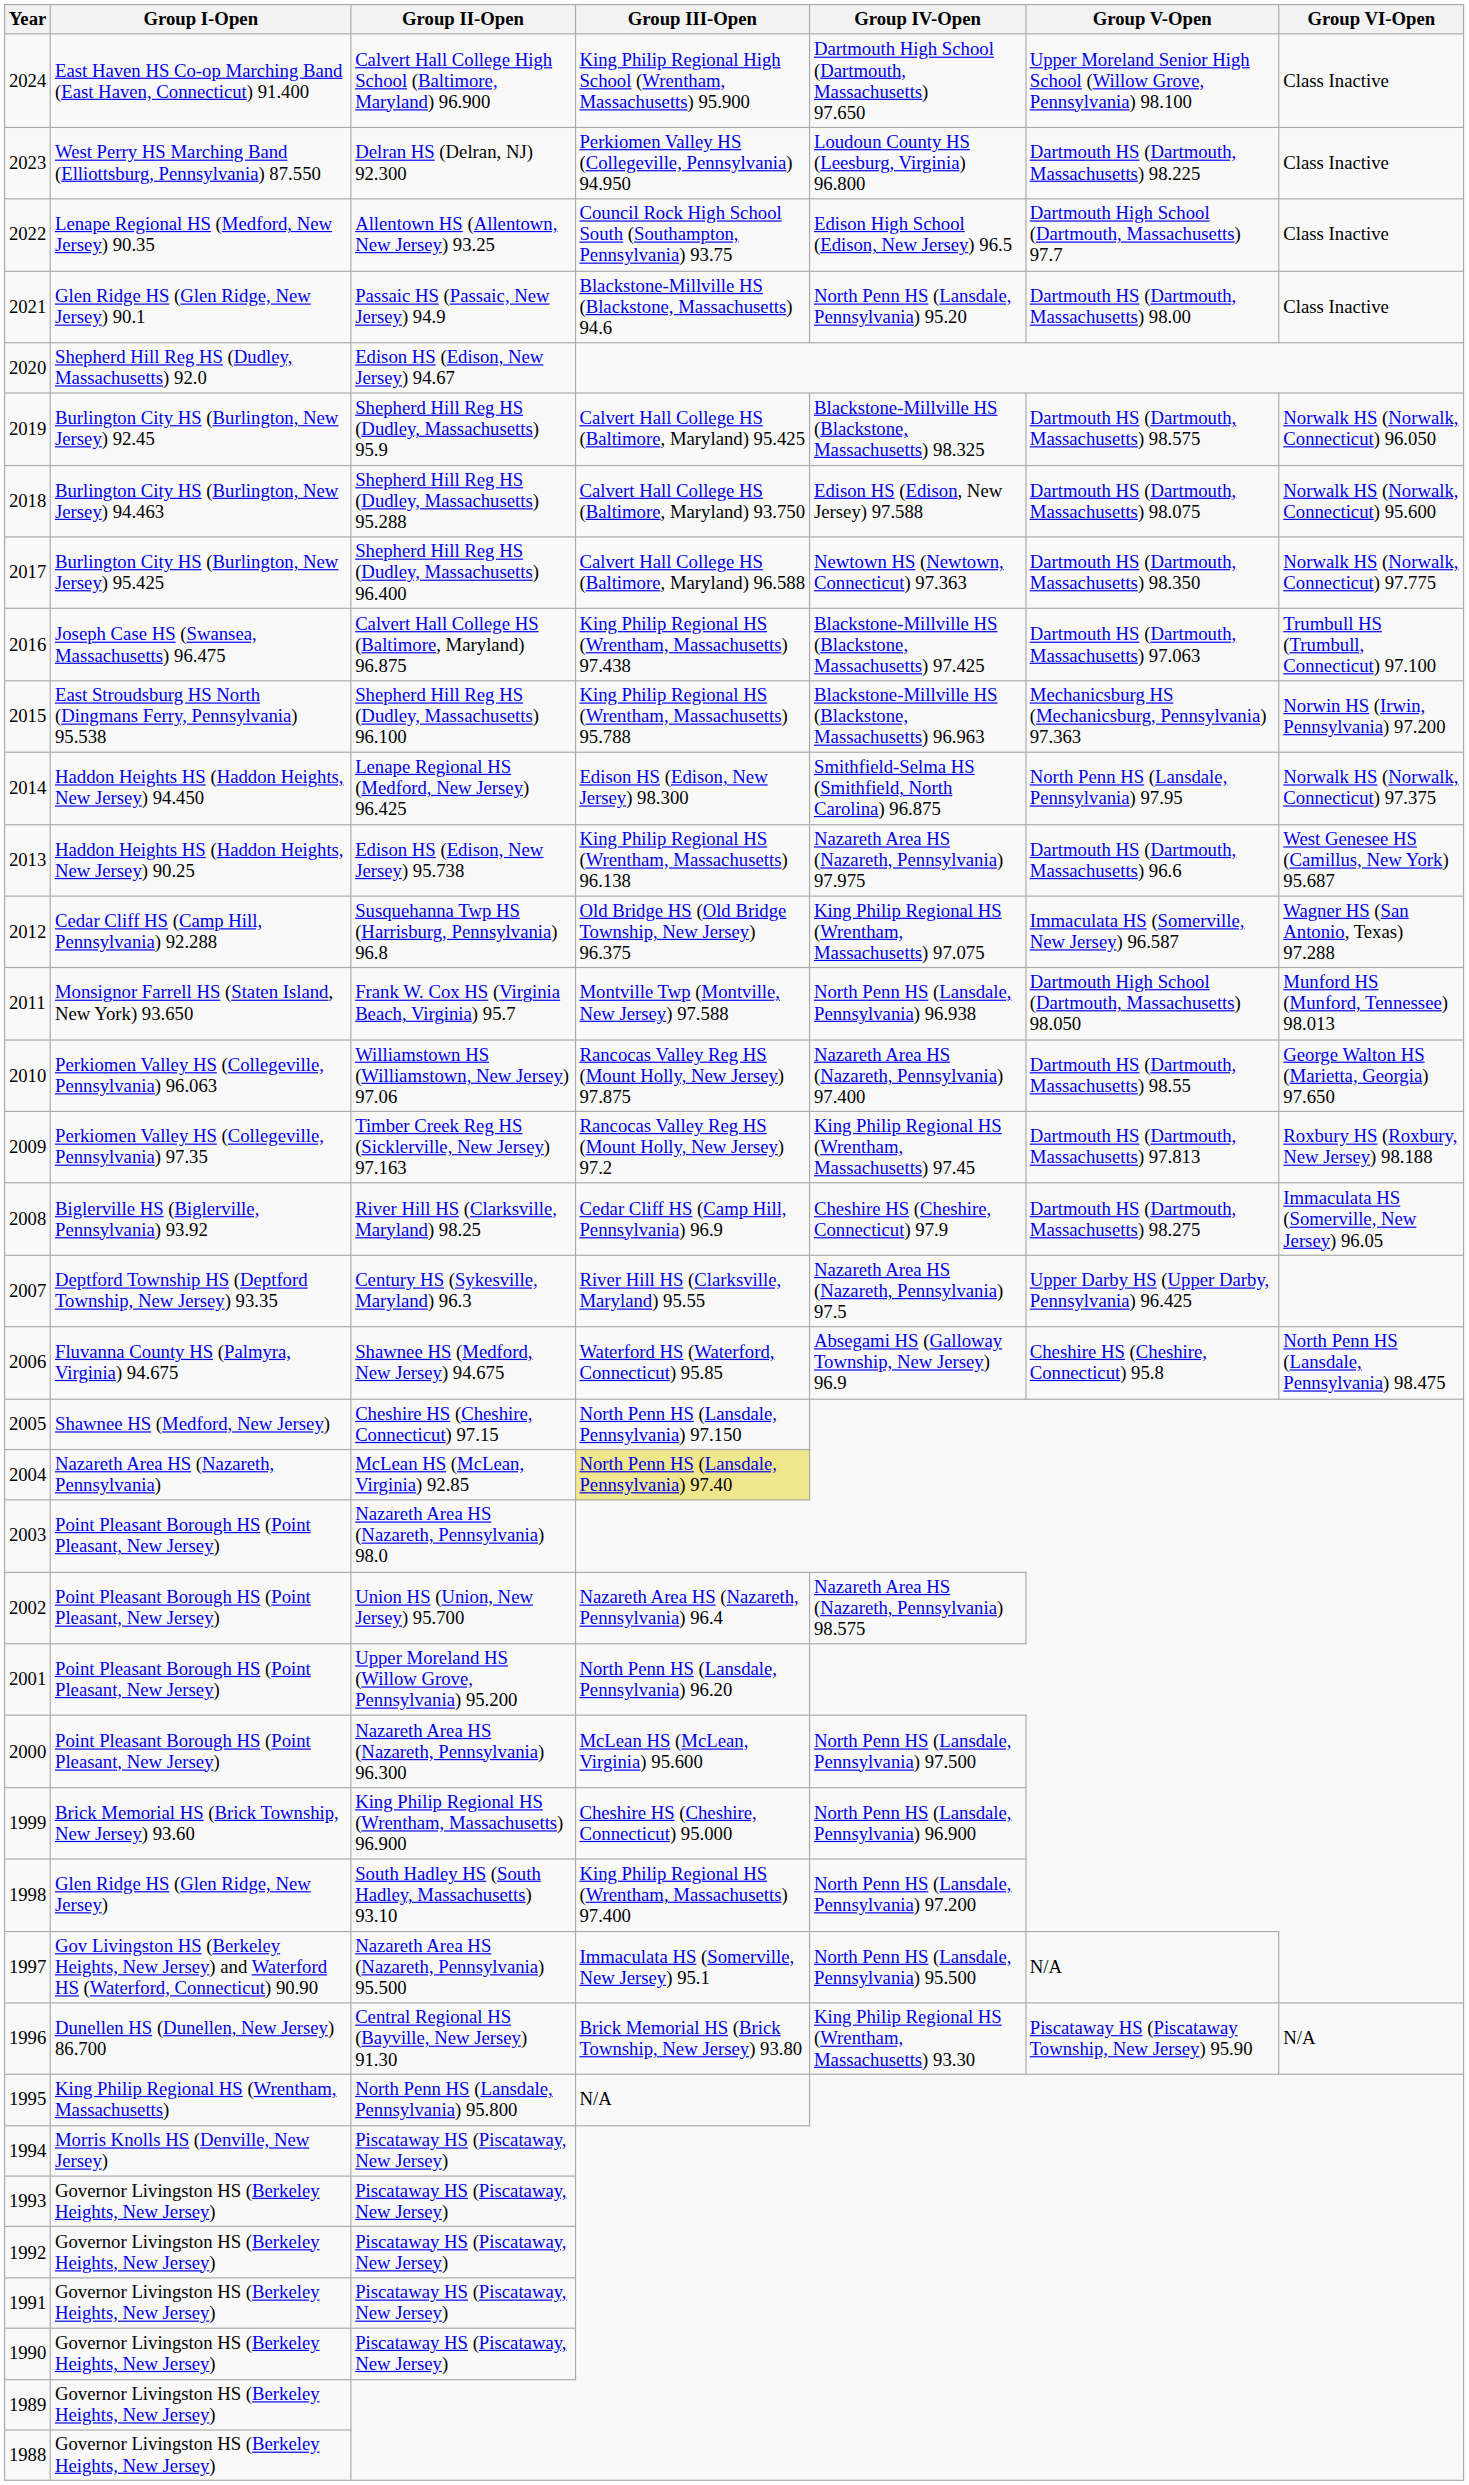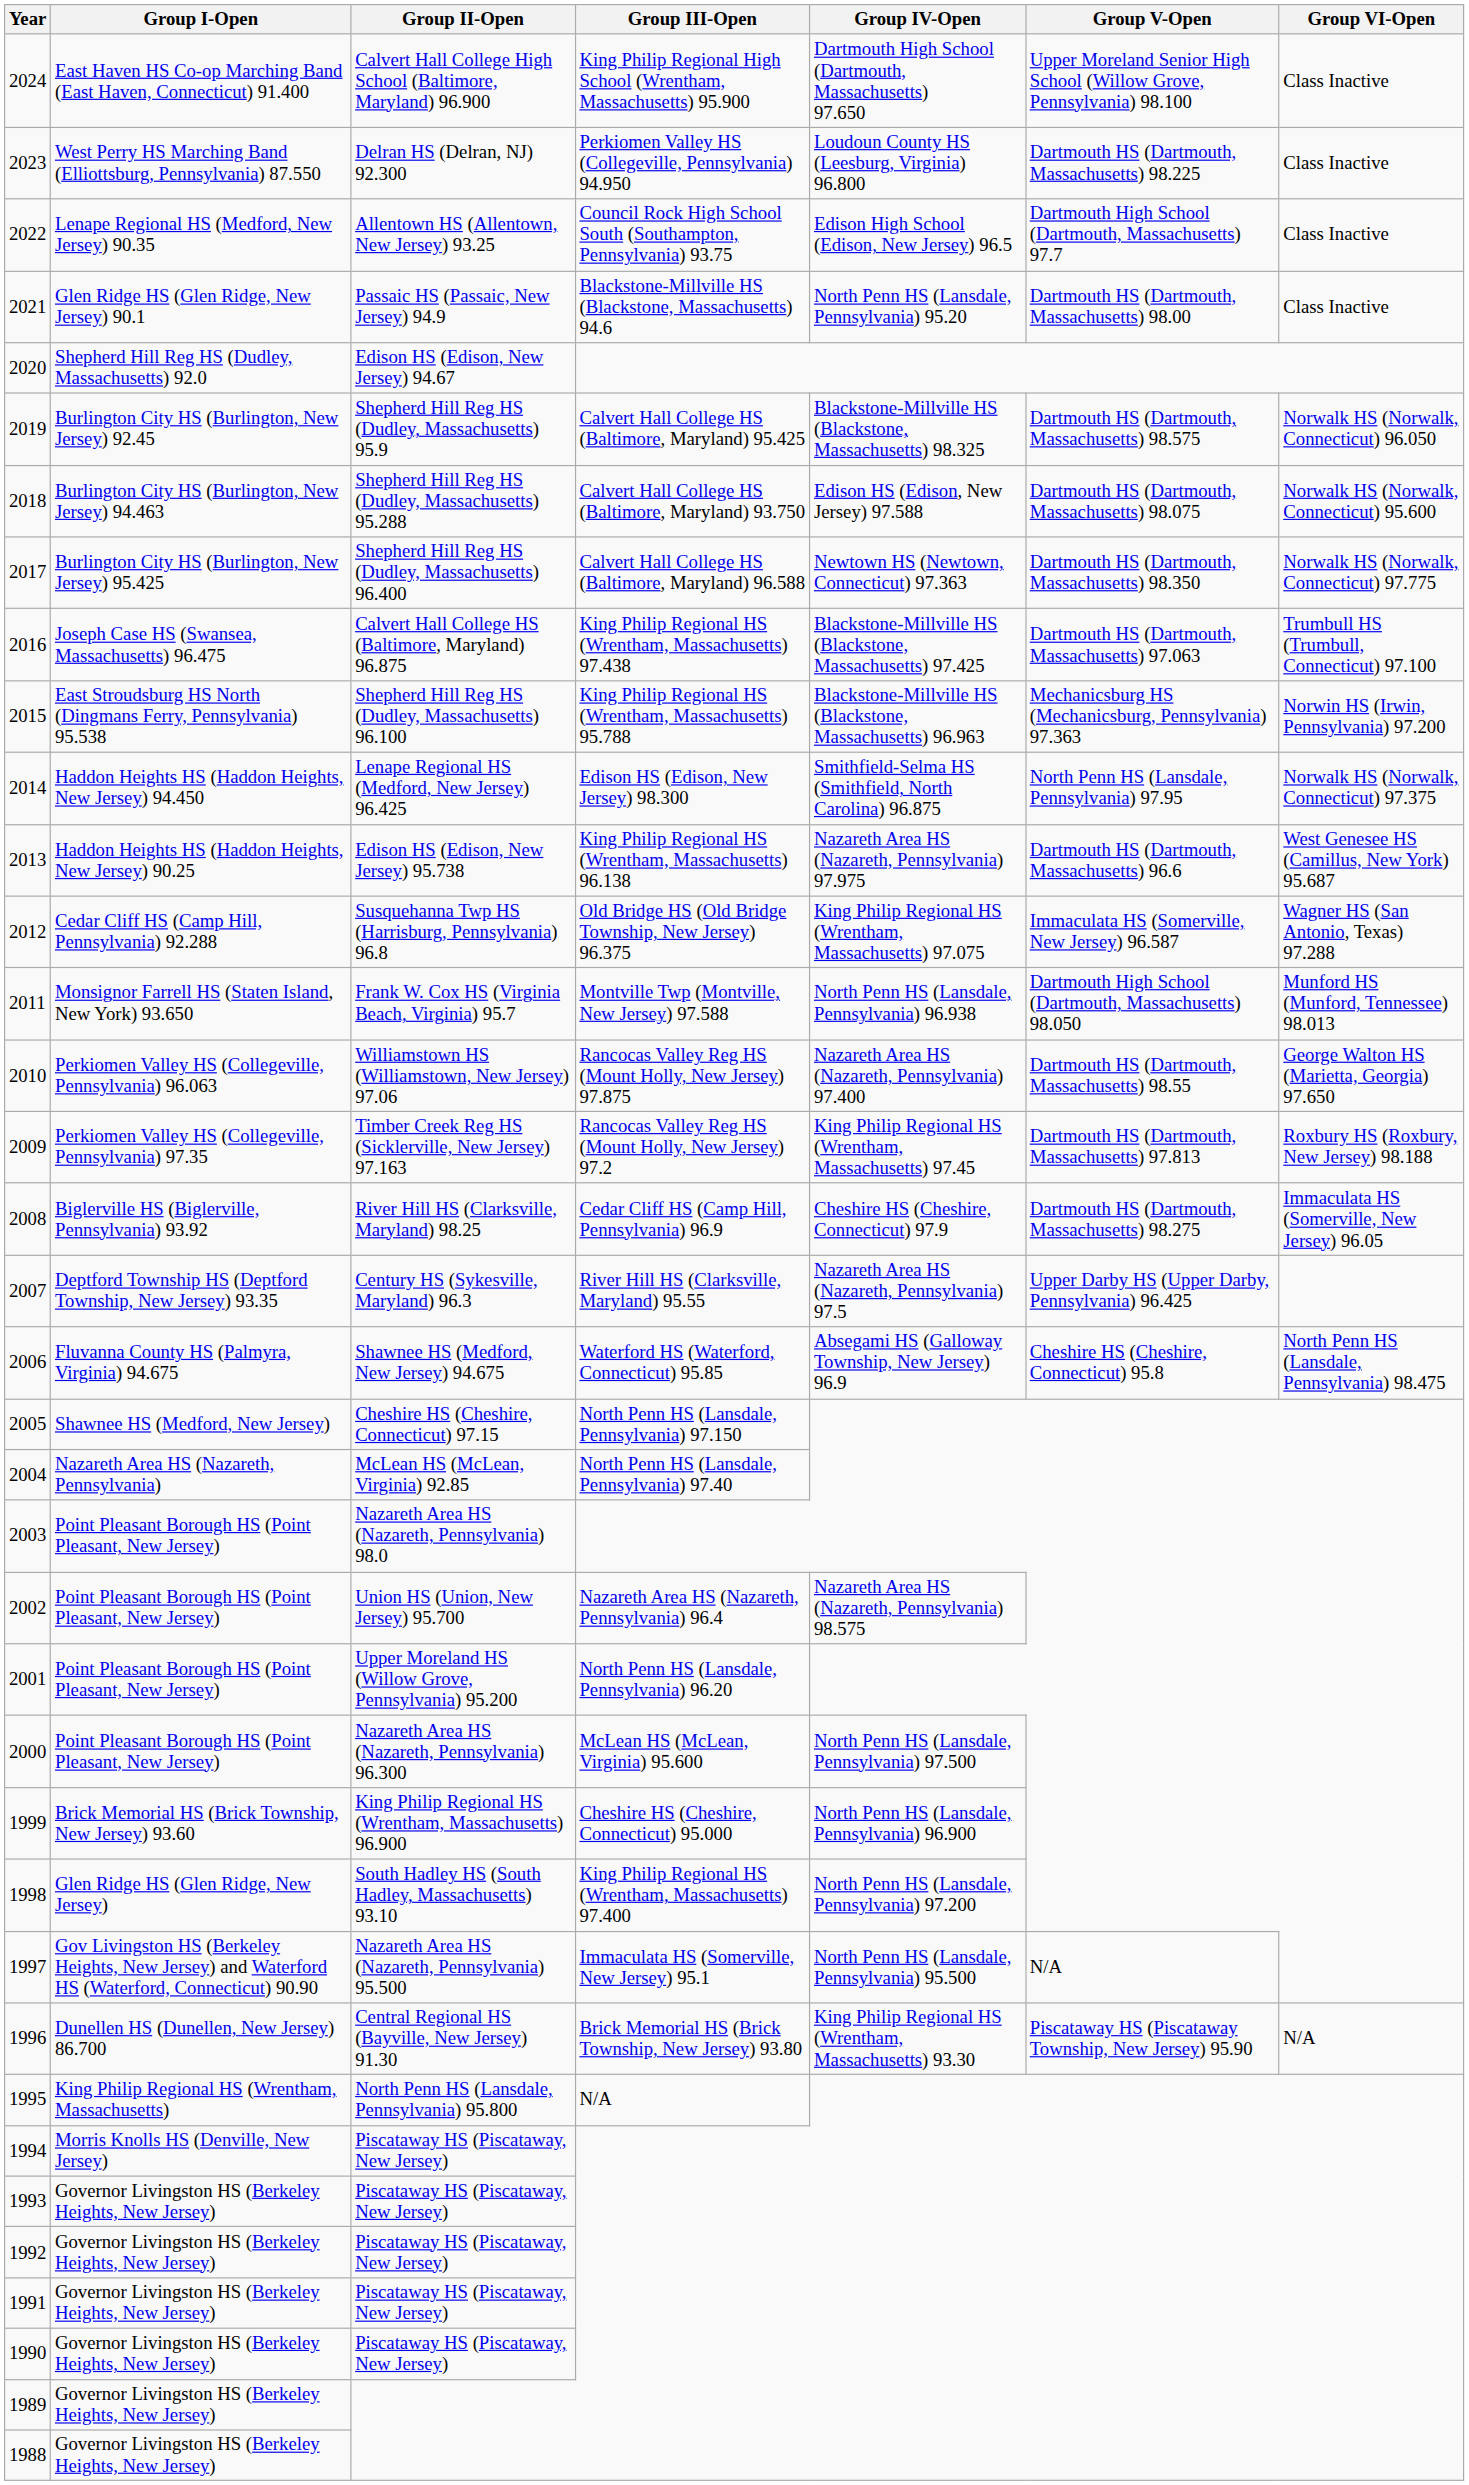(678, 1474) khaki background -> (678, 1474) no background
